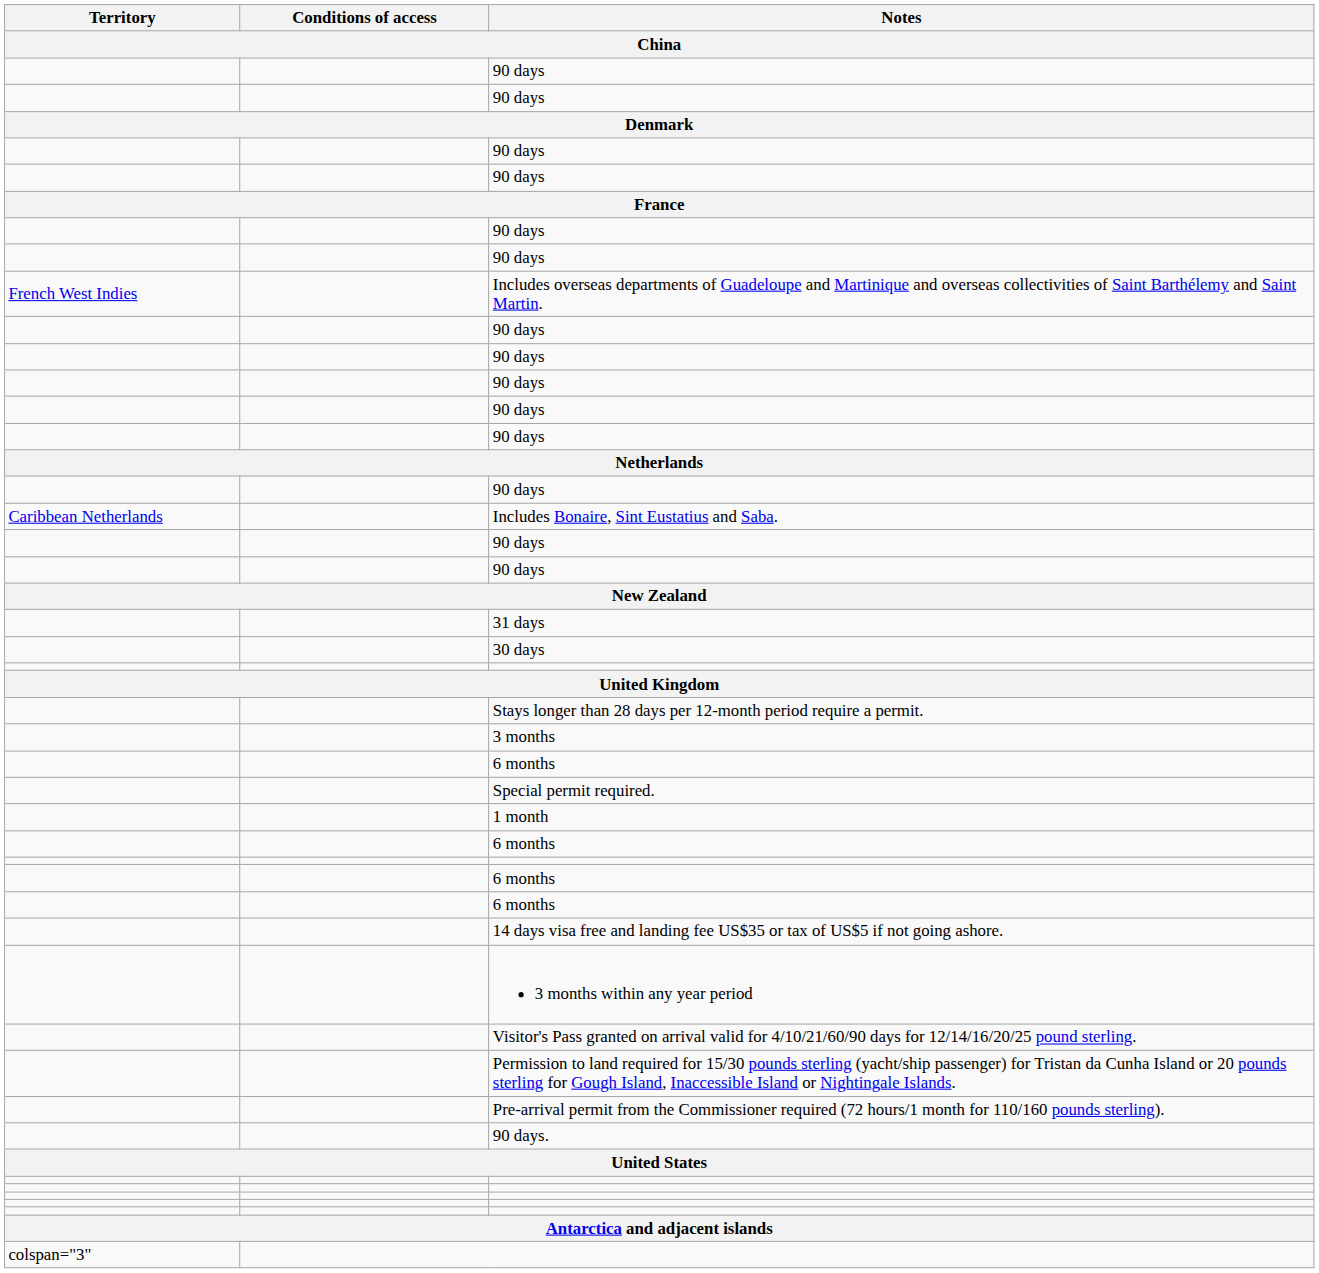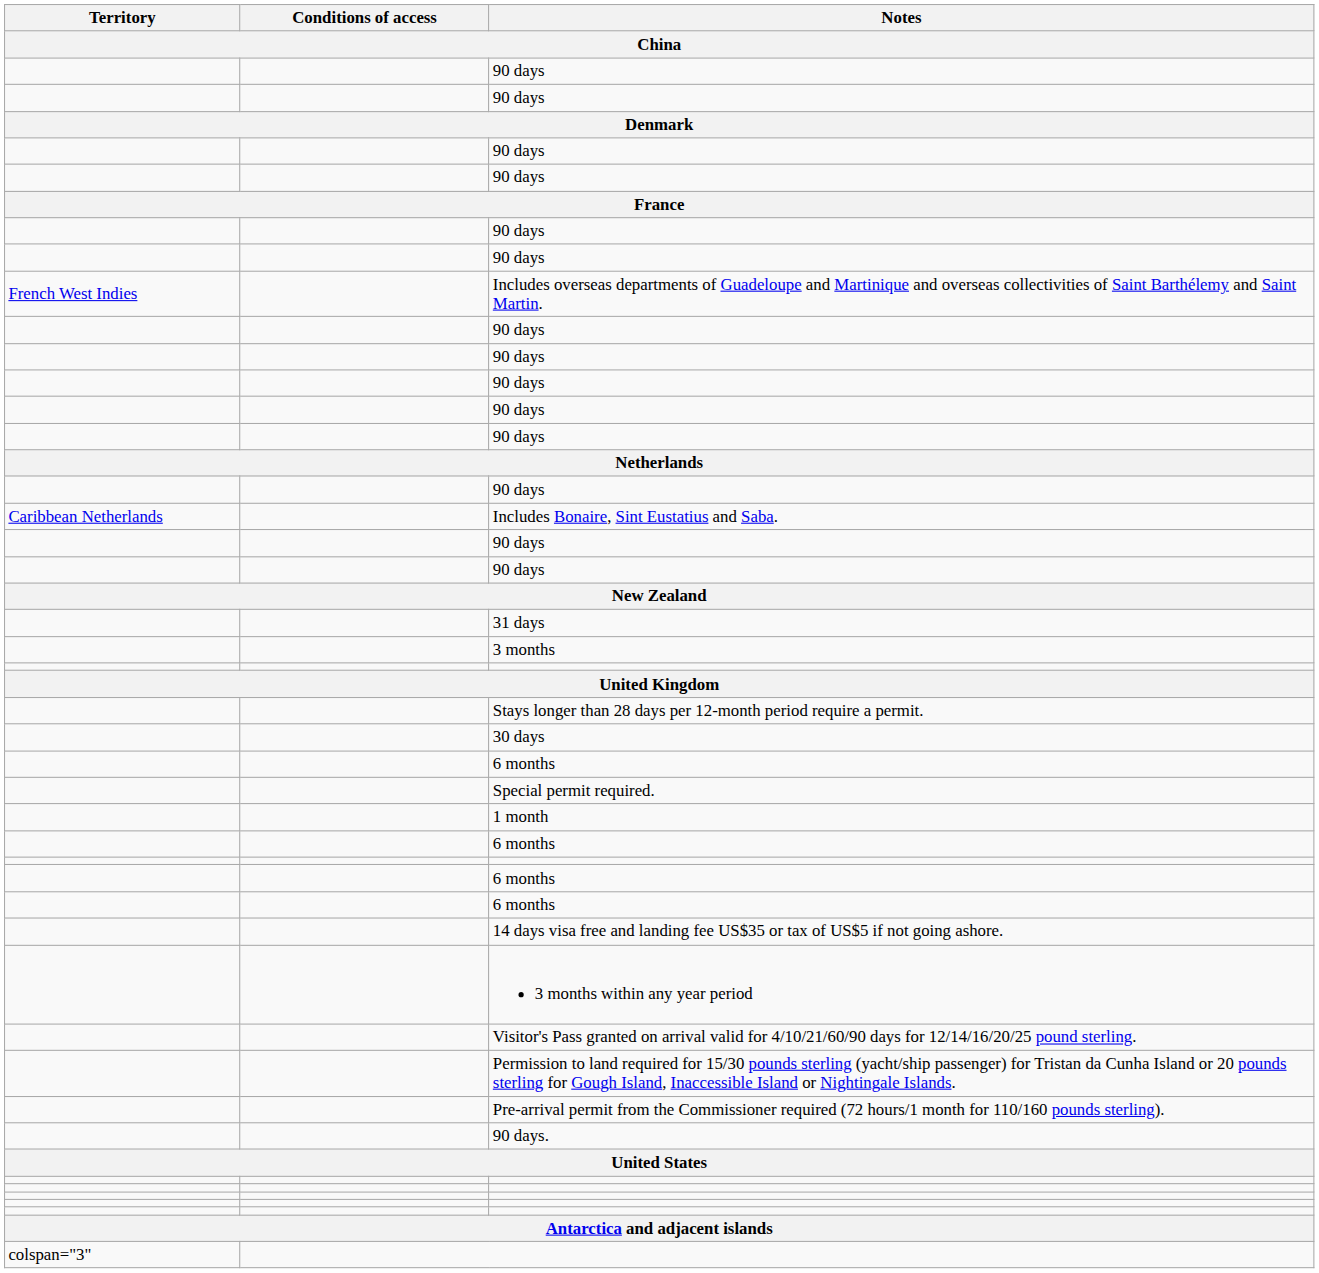rows swapped: (122, 650) <-> (122, 737)
